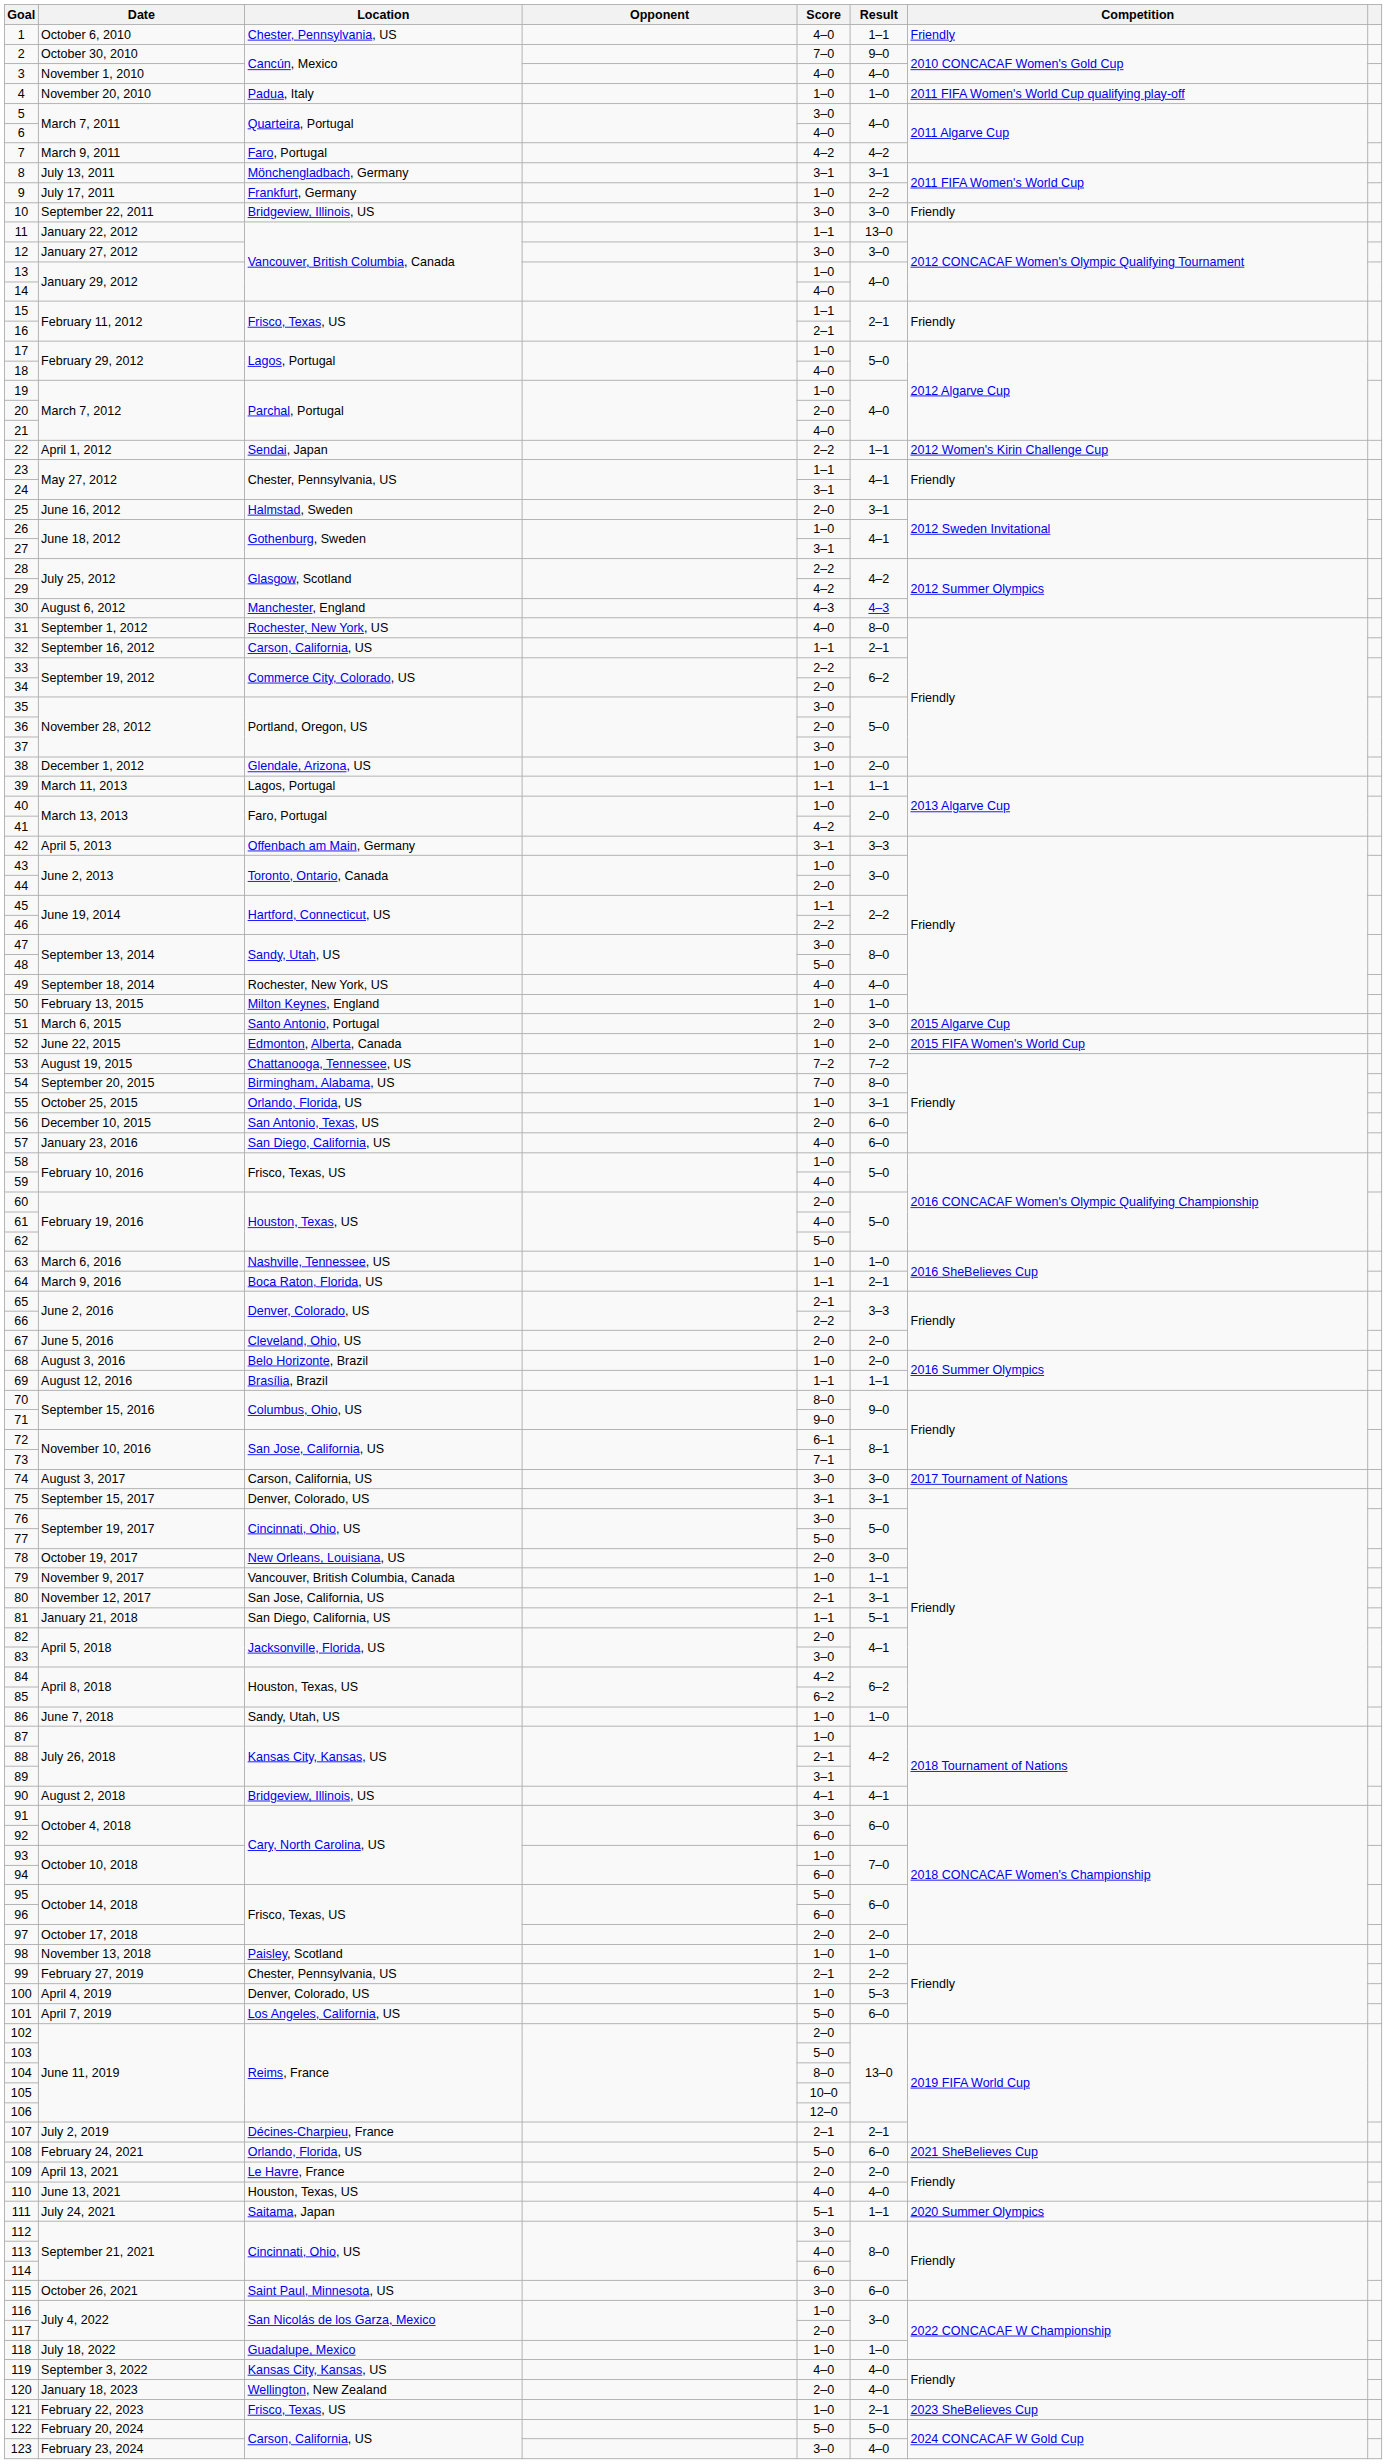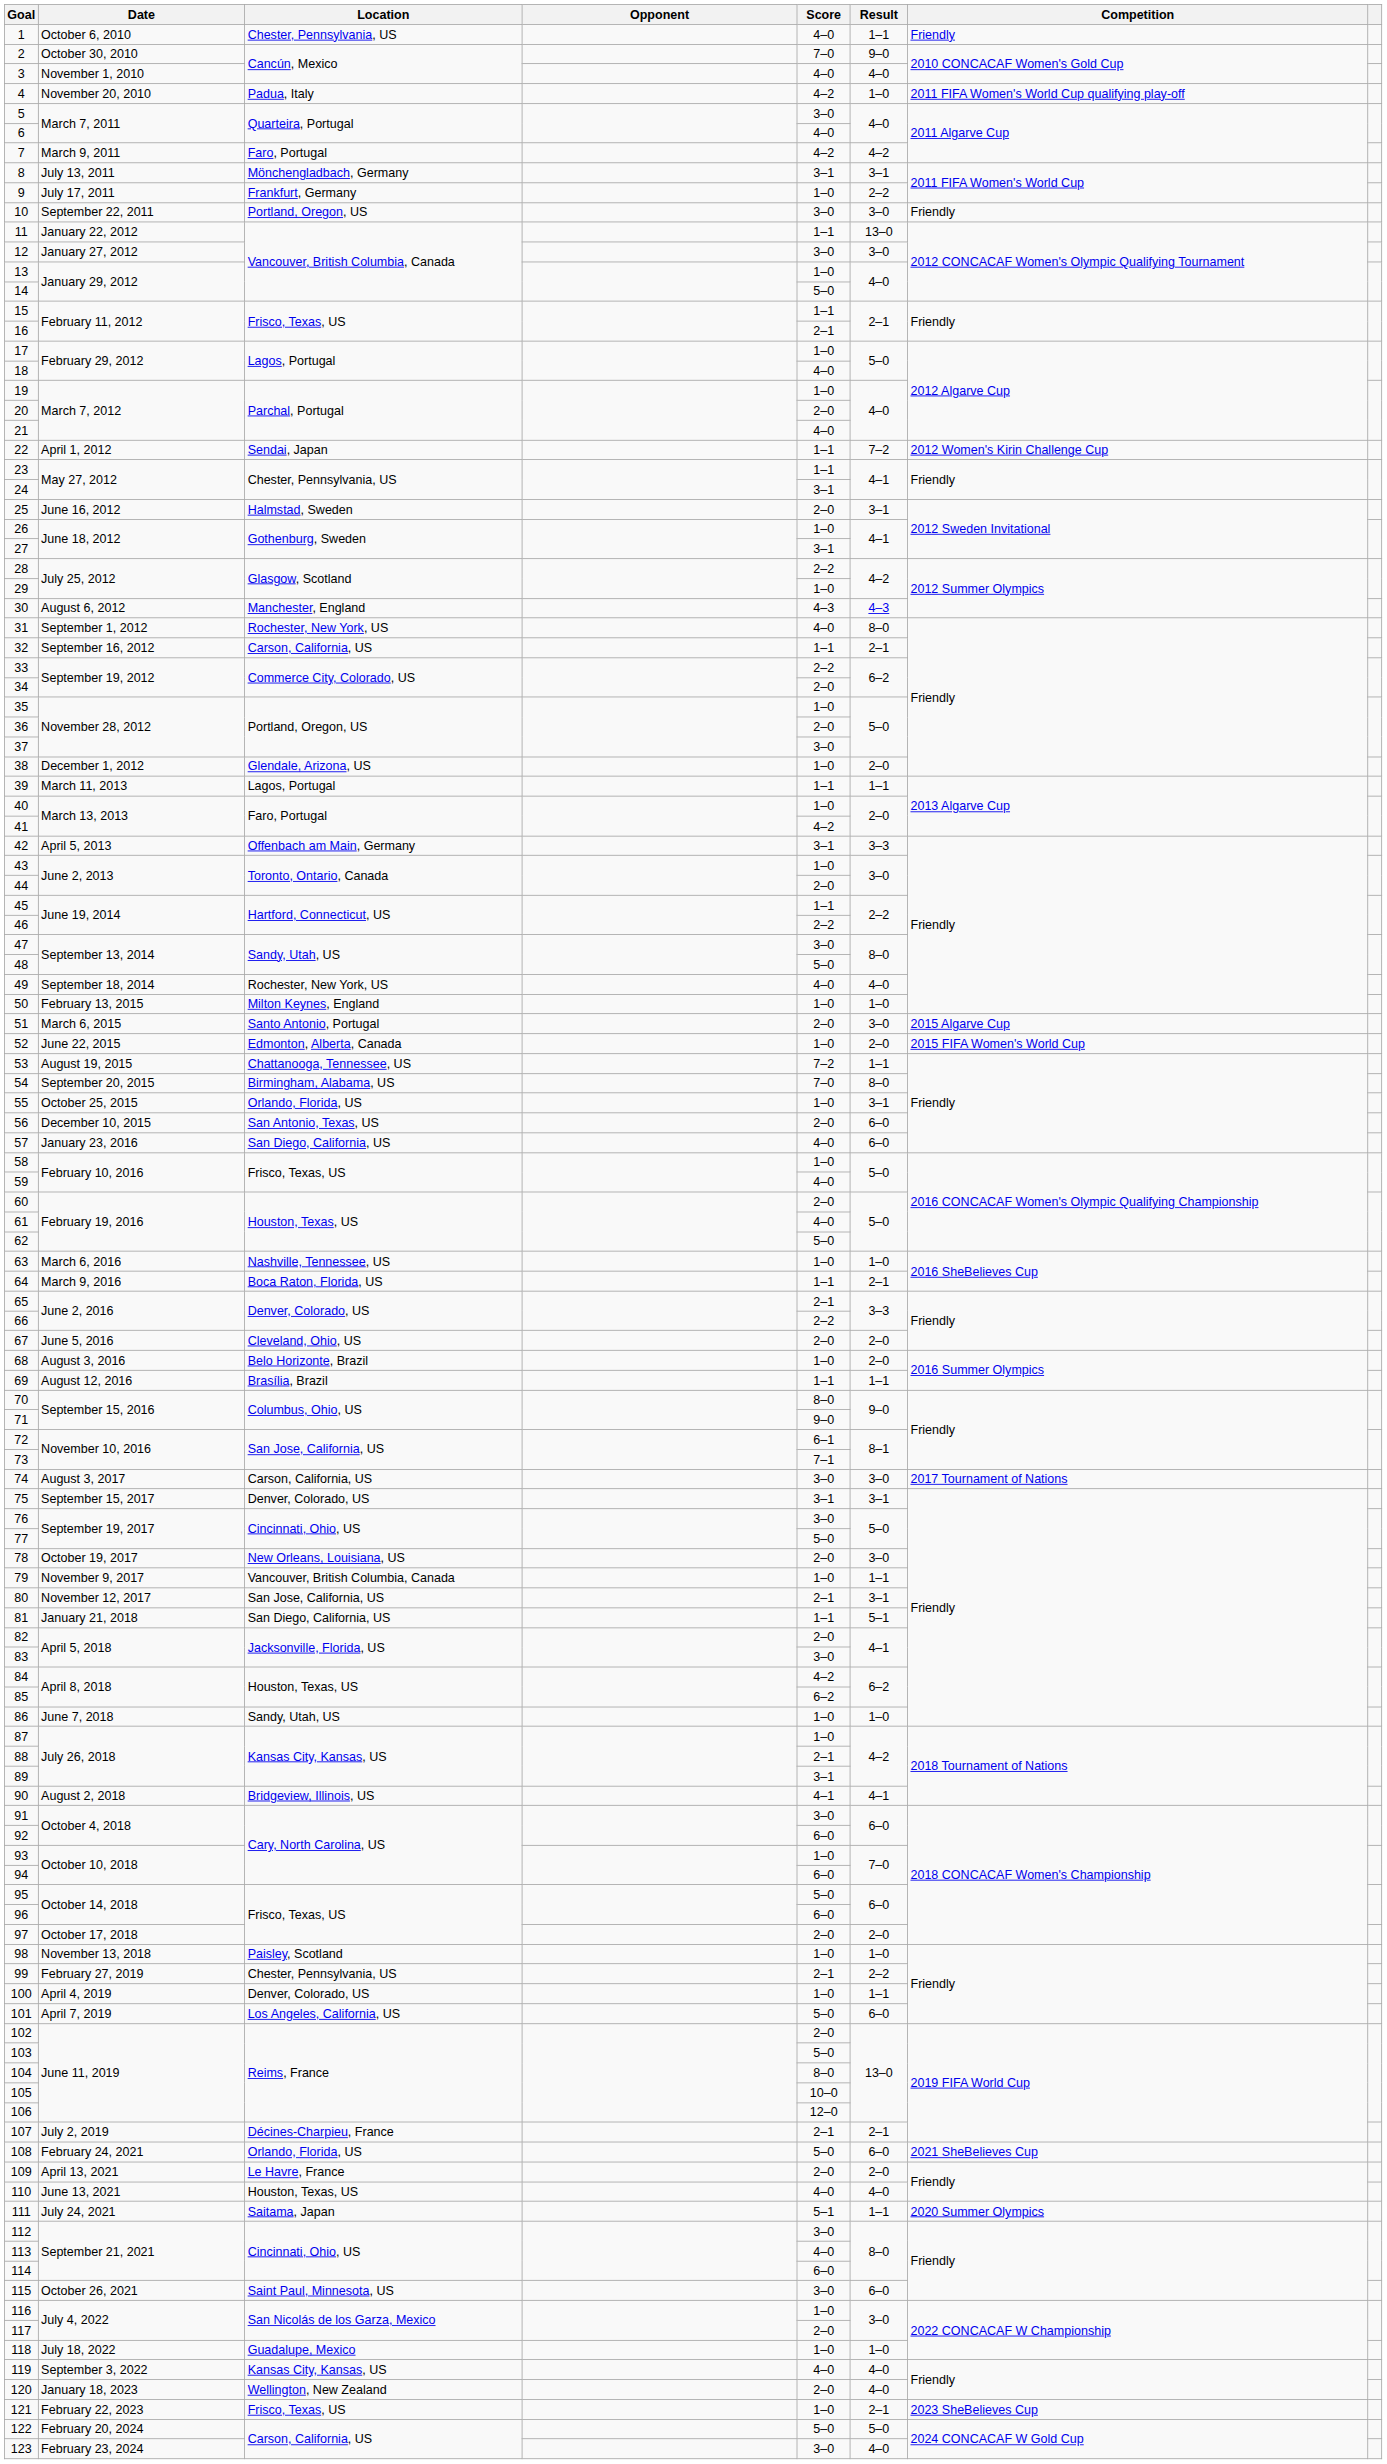(824, 94) 1–0 -> (824, 94) 4–2
(311, 213) Bridgeview, Illinois, US -> (308, 213) Portland, Oregon, US
(824, 292) 4–0 -> (824, 292) 5–0
(824, 450) 2–2 -> (824, 450) 1–1
(879, 450) 1–1 -> (879, 450) 7–2
(824, 589) 4–2 -> (824, 589) 1–0
(824, 707) 3–0 -> (824, 707) 1–0
(879, 1064) 7–2 -> (879, 1064) 1–1
(879, 1994) 5–3 -> (879, 1994) 1–1
